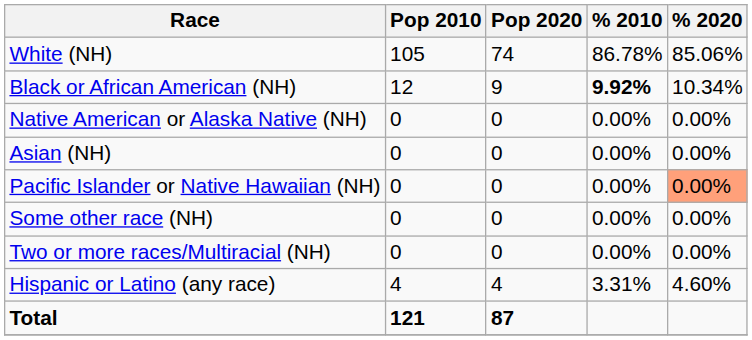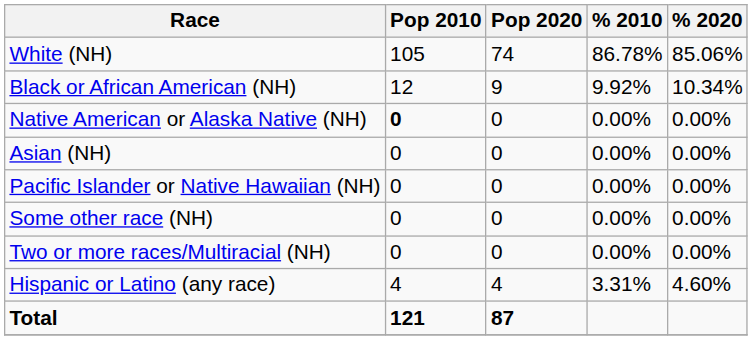(621, 86) bold -> (621, 86) normal
(396, 119) normal -> (396, 119) bold
(702, 185) lightsalmon background -> (702, 185) no background
